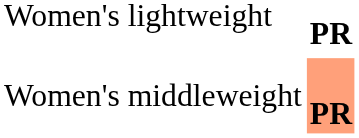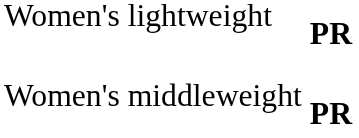(331, 113) lightsalmon background -> (331, 113) no background
